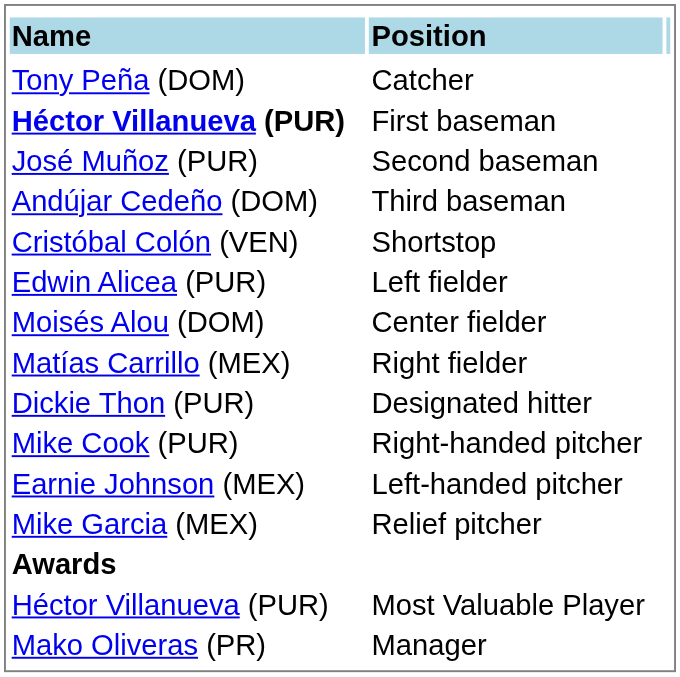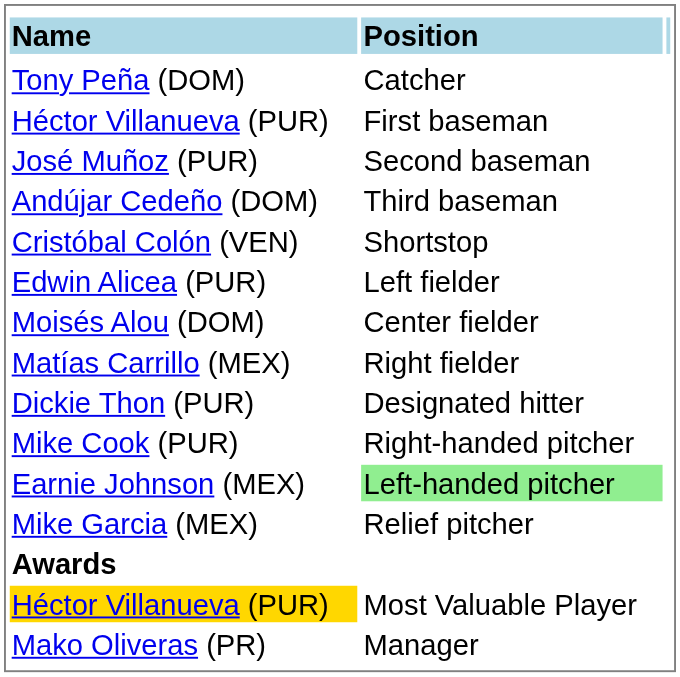(178, 120) bold -> (170, 120) normal
(497, 483) no background -> (489, 483) lightgreen background
(170, 604) no background -> (170, 604) gold background
